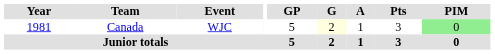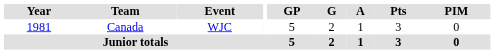(332, 26) lightyellow background -> (332, 26) no background
(456, 26) lightgreen background -> (456, 26) no background
